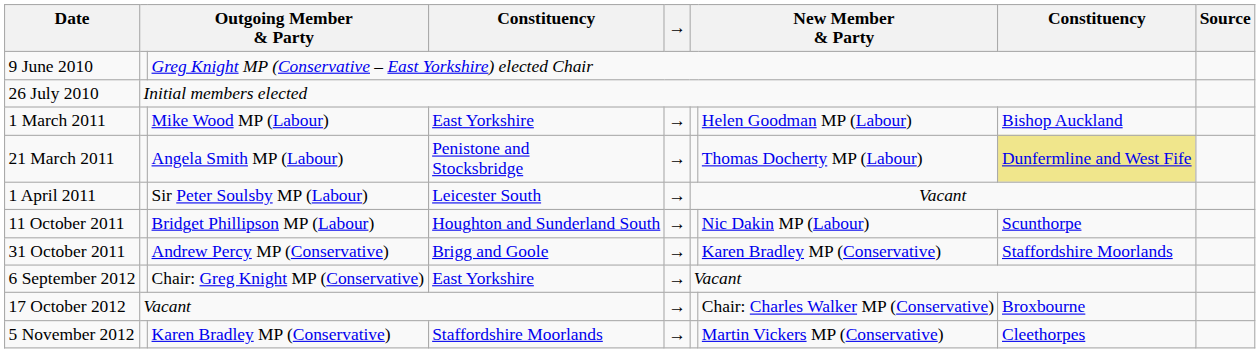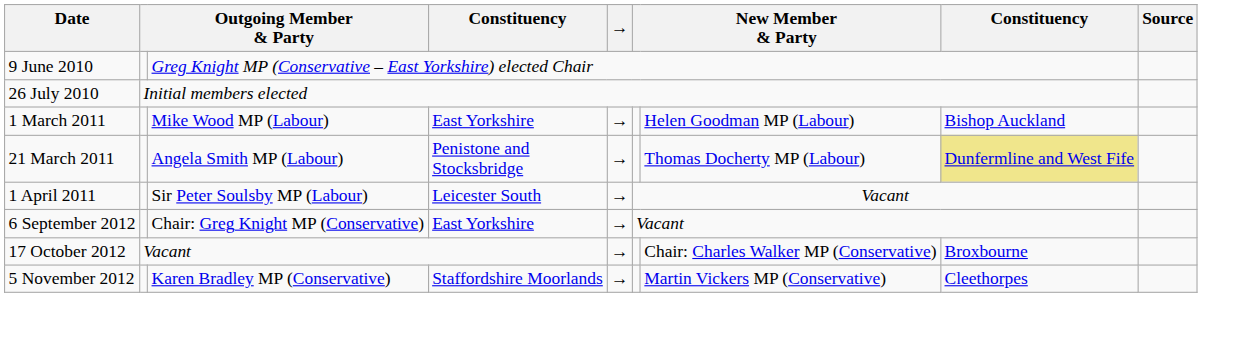- row: (67, 223)
- row: (67, 251)
